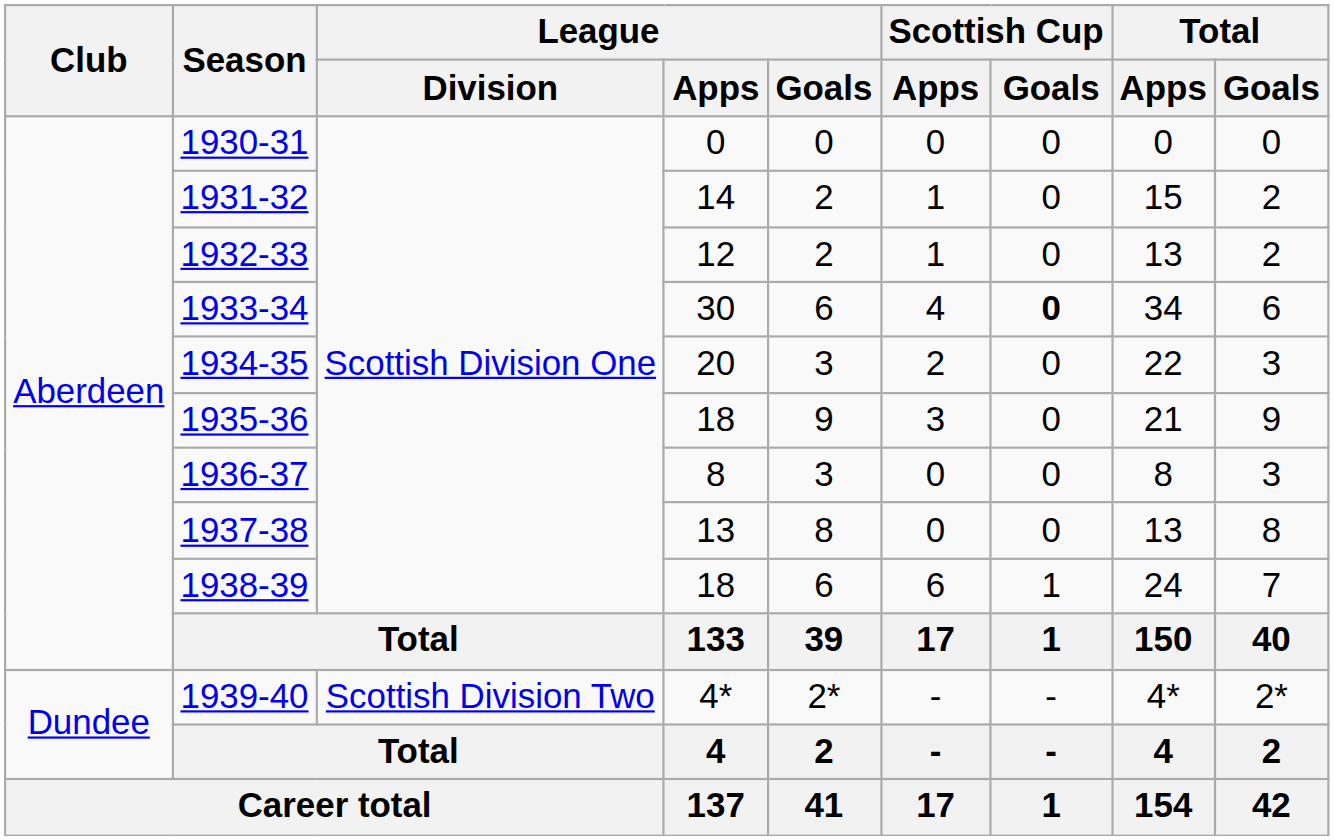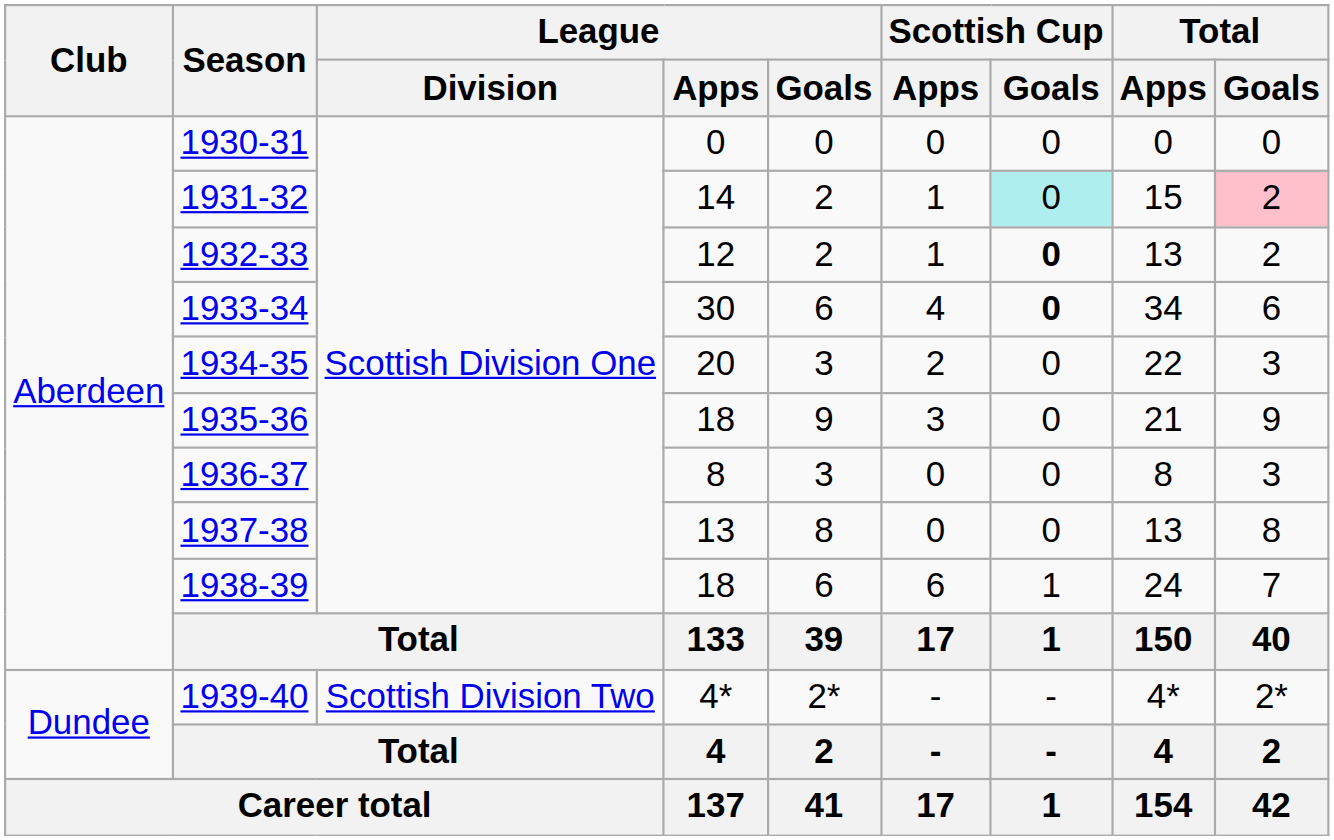(1051, 198) no background -> (1051, 198) paleturquoise background
(1271, 198) no background -> (1271, 198) pink background
(1051, 253) normal -> (1051, 253) bold
